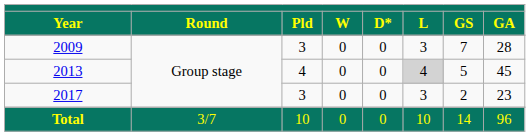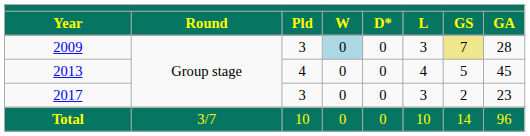(343, 47) no background -> (343, 47) lightblue background
(464, 47) no background -> (464, 47) khaki background
(423, 71) lightgrey background -> (423, 71) no background
